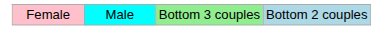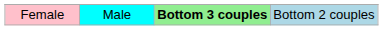(209, 14) normal -> (212, 14) bold
